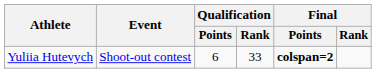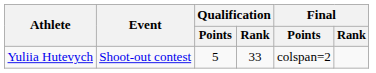(215, 57) 6 -> (215, 57) 5
(305, 57) bold -> (304, 57) normal
